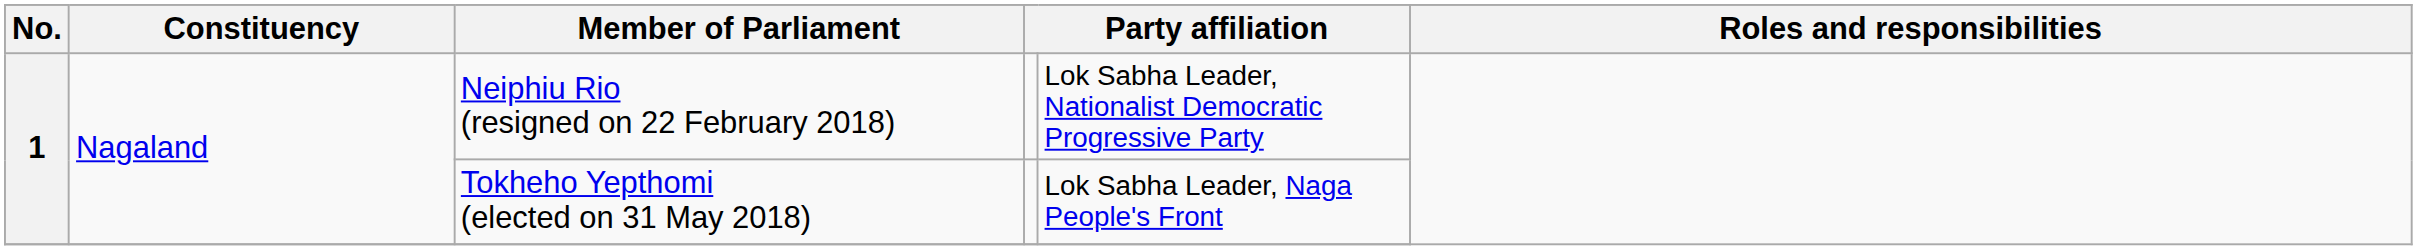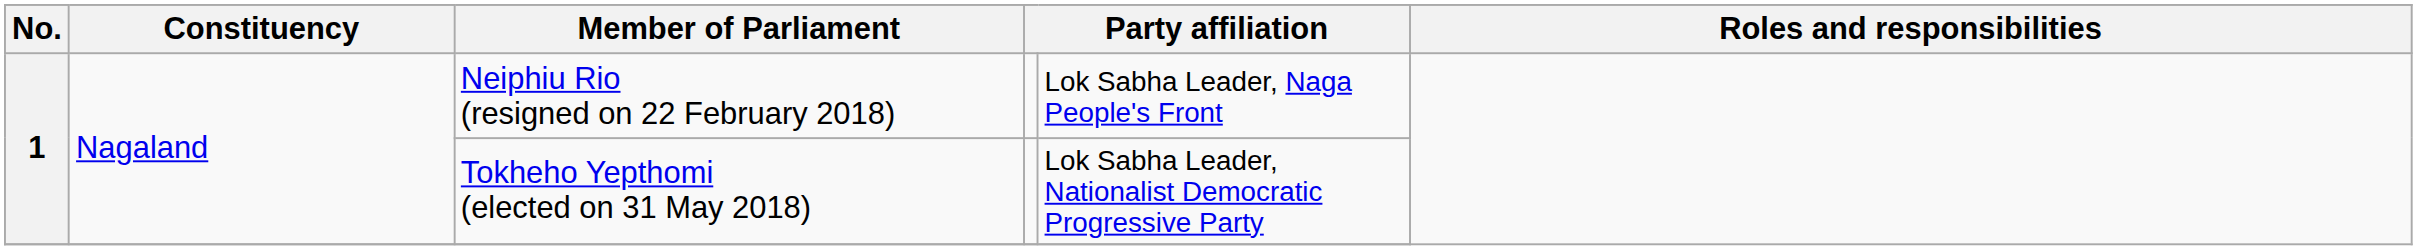(1184, 107) Lok Sabha Leader, Nationalist Democratic Progressive Party -> (1198, 96) Lok Sabha Leader, Naga People's Front
(1198, 201) Lok Sabha Leader, Naga People's Front -> (1184, 190) Lok Sabha Leader, Nationalist Democratic Progressive Party
